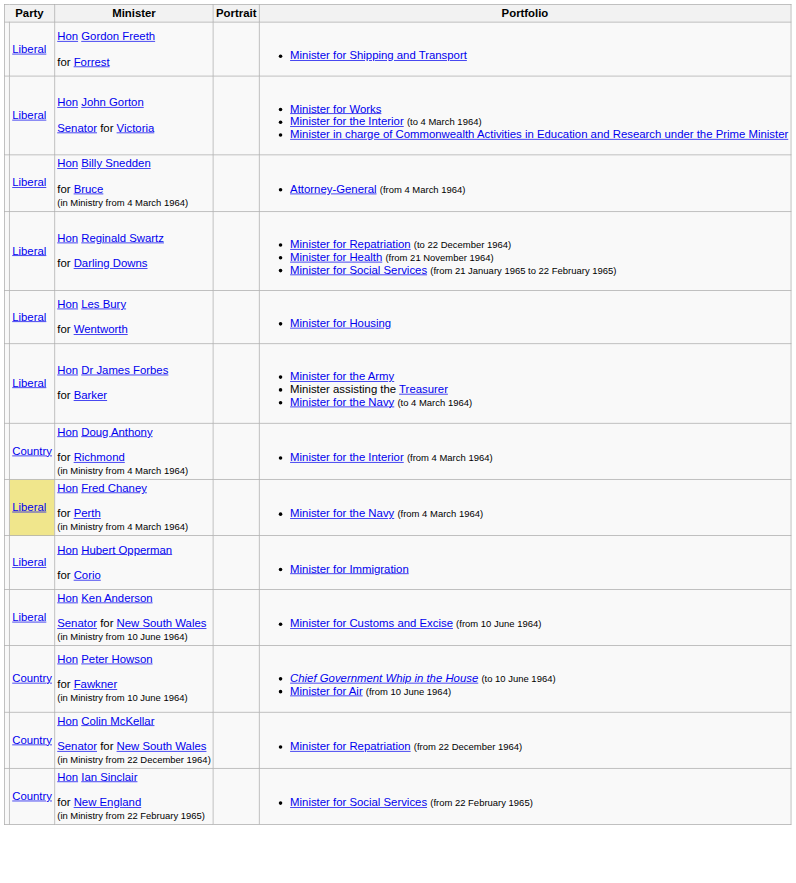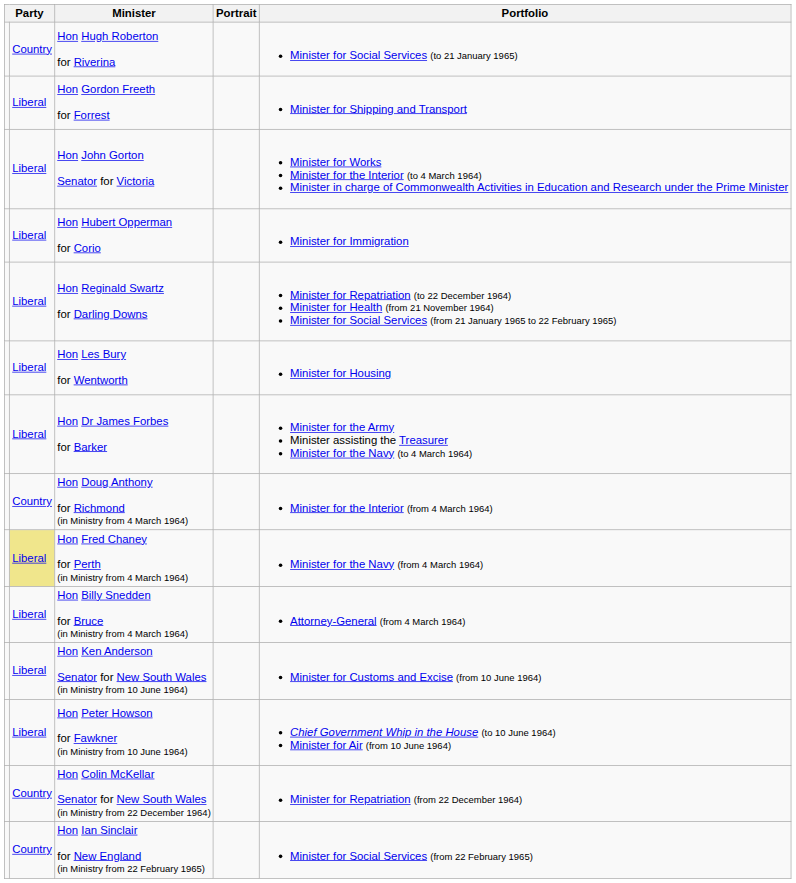+ row: (108, 49)
rows swapped: (115, 562) <-> (123, 183)
(32, 678) Country -> (29, 732) Liberal
